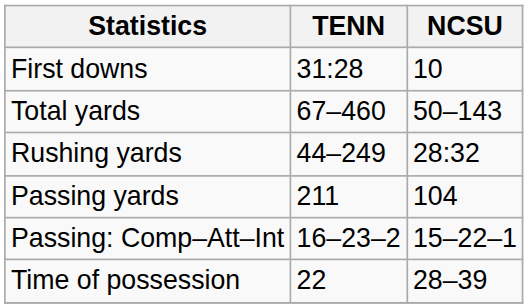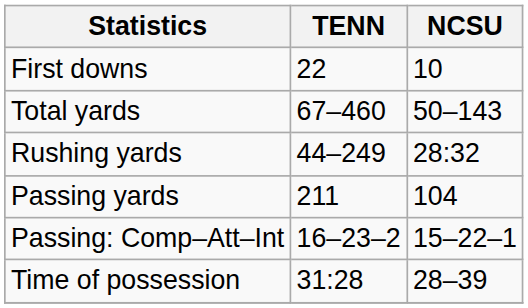(330, 68) 31:28 -> (311, 68) 22
(311, 280) 22 -> (330, 280) 31:28
